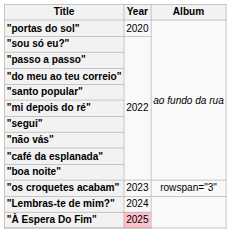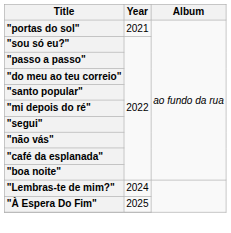(137, 28) 2020 -> (137, 28) 2021
- row: (63, 188)
(137, 220) pink background -> (137, 204) no background
